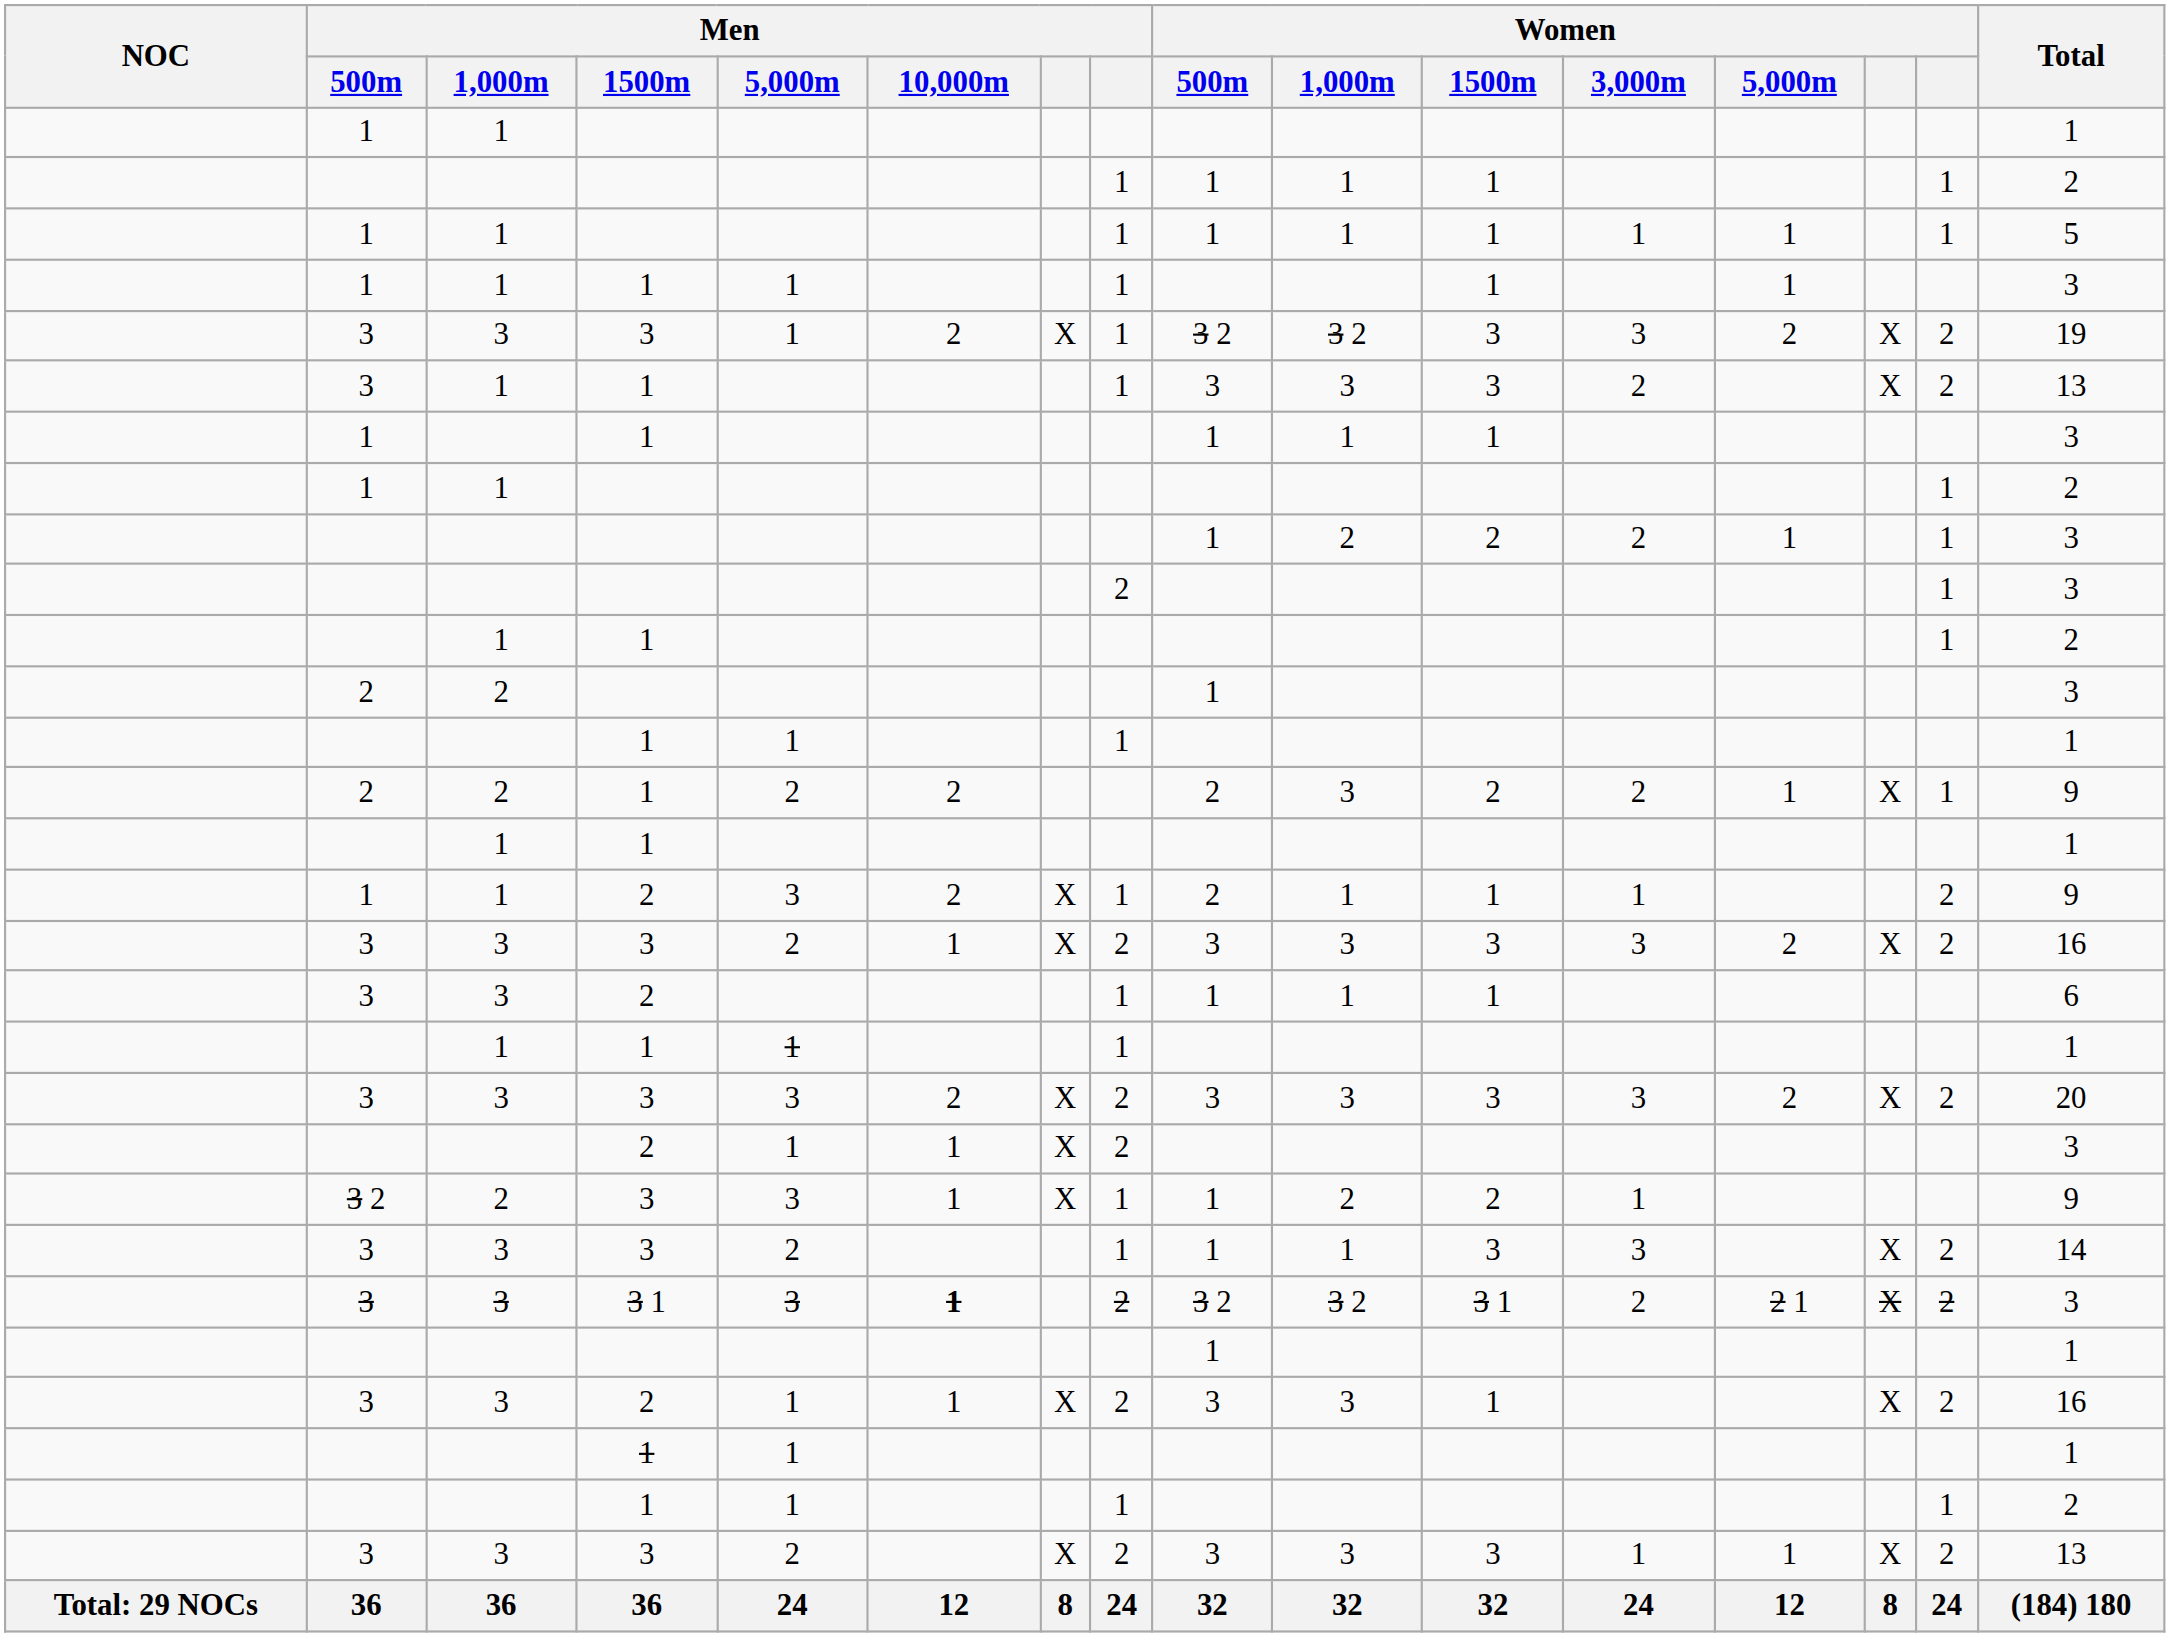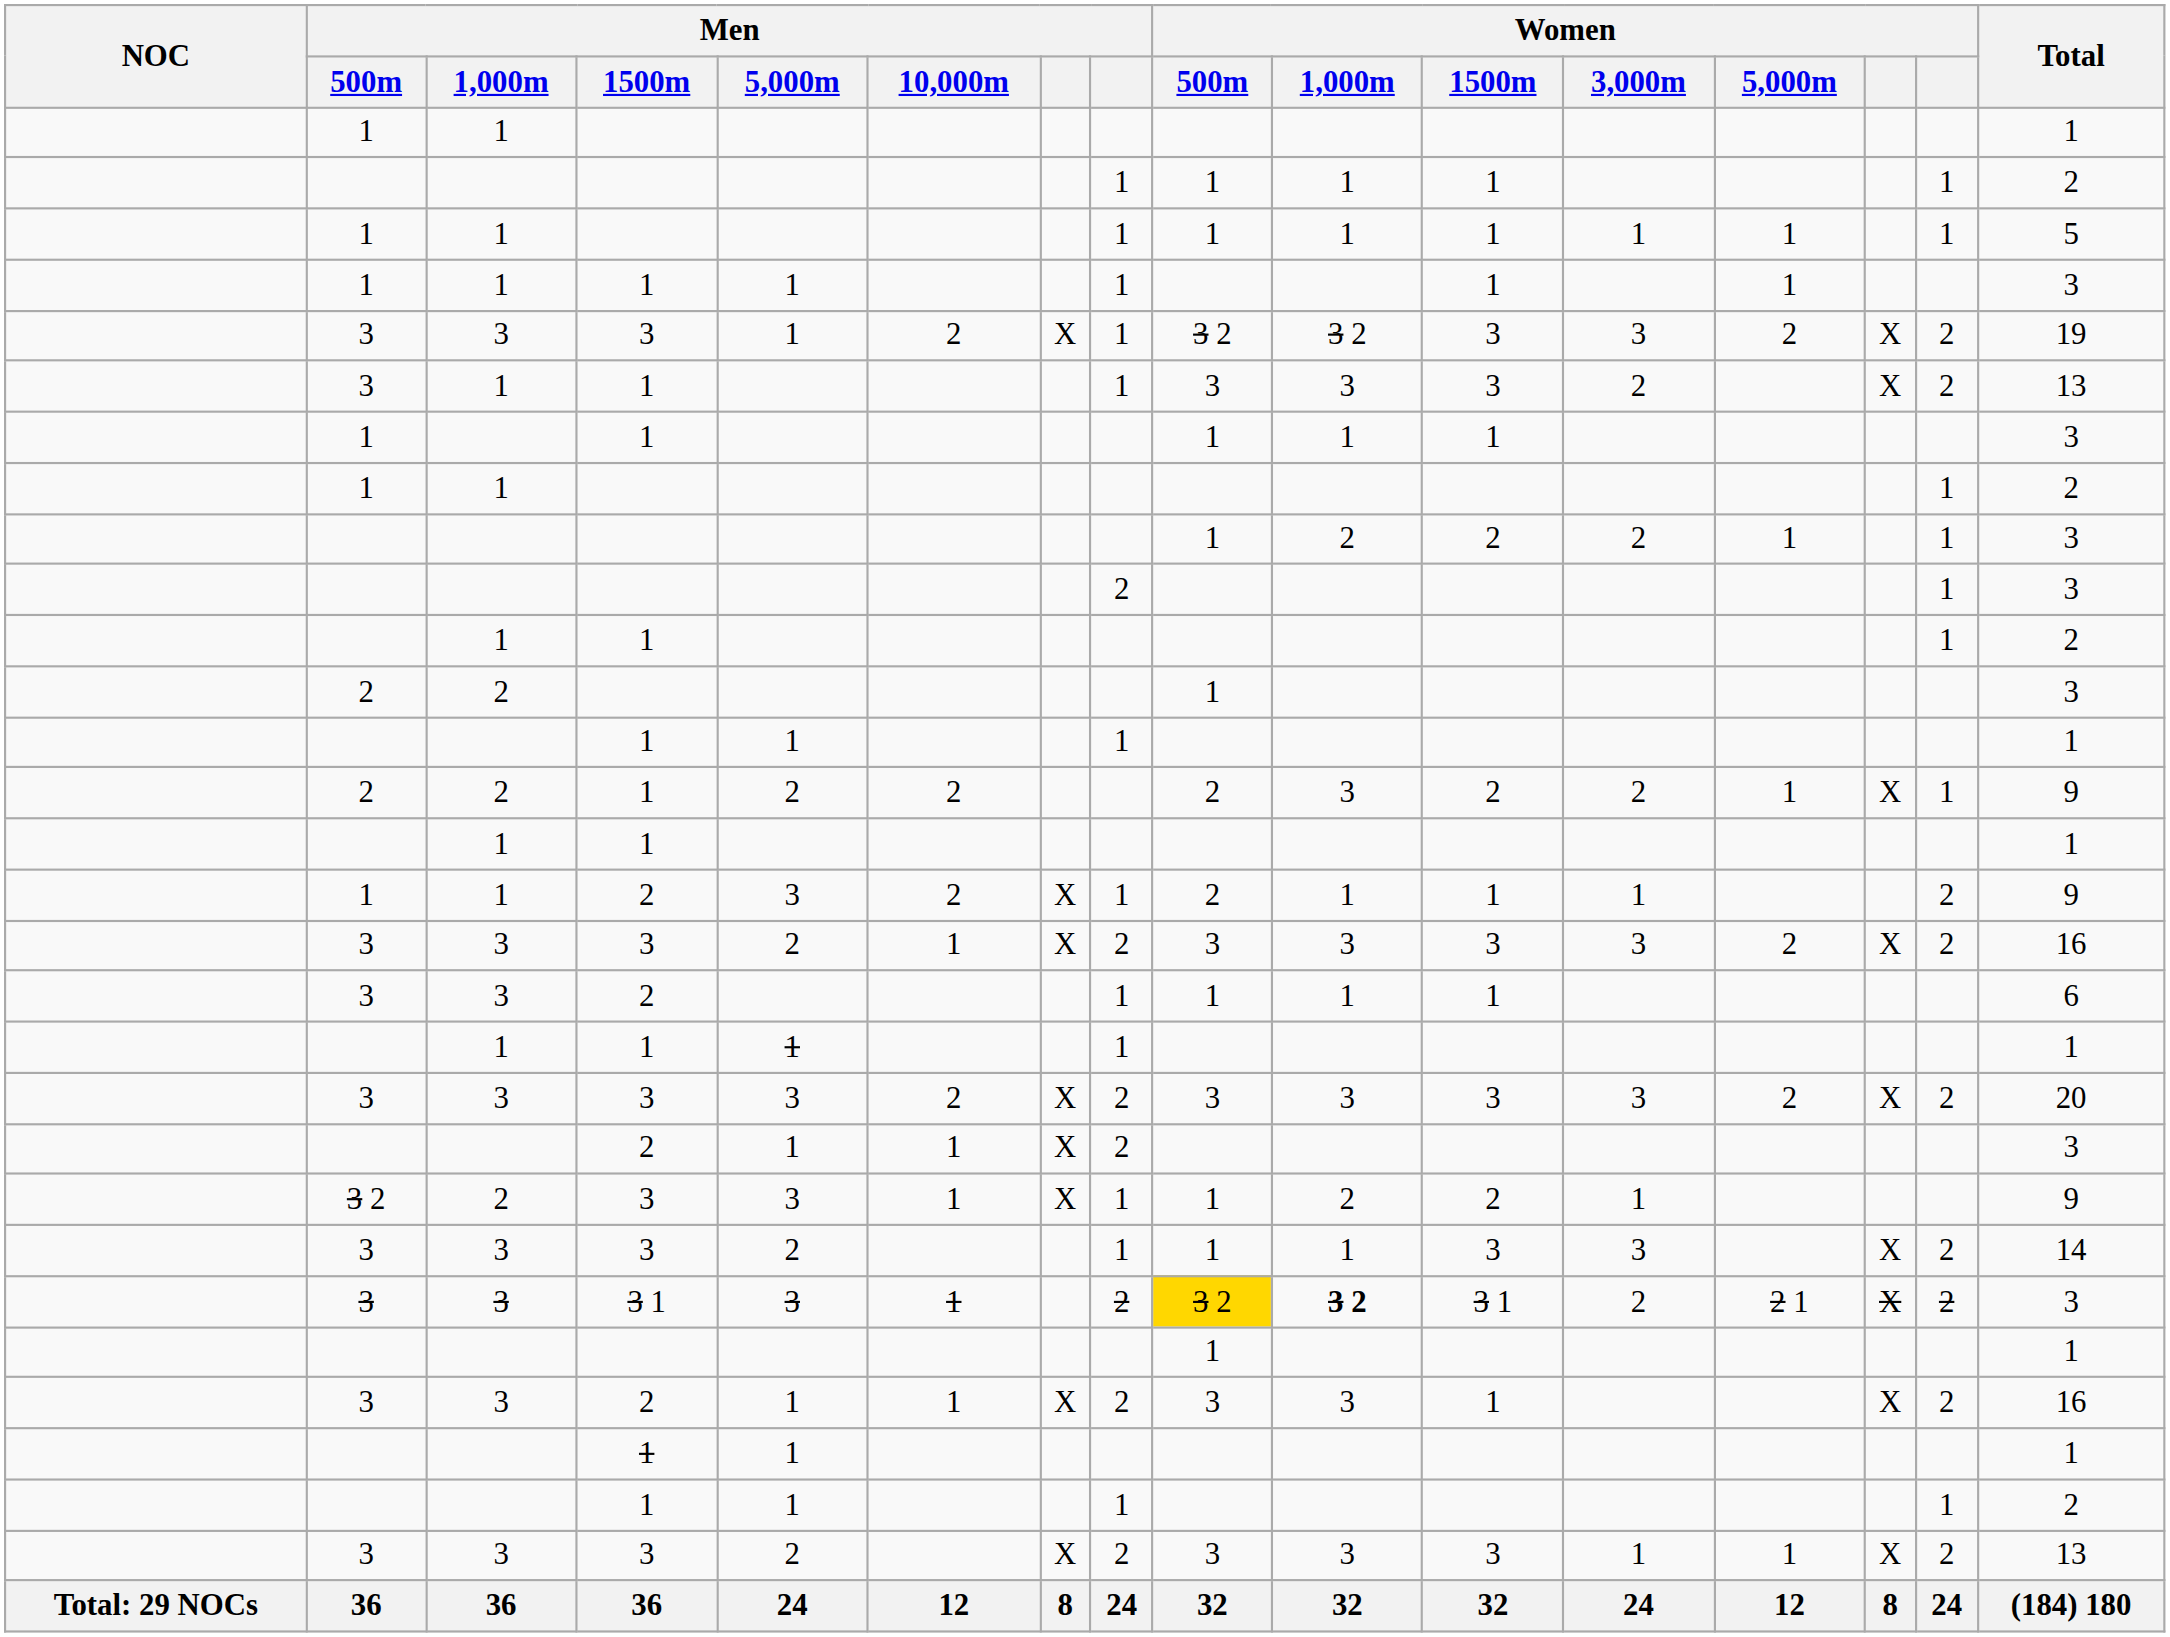(954, 1300) bold -> (954, 1300) normal
(1212, 1300) no background -> (1212, 1300) gold background
(1347, 1300) normal -> (1347, 1300) bold
